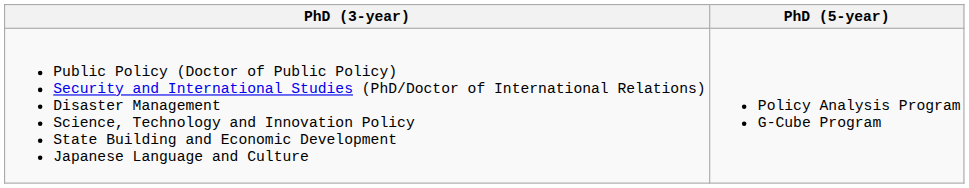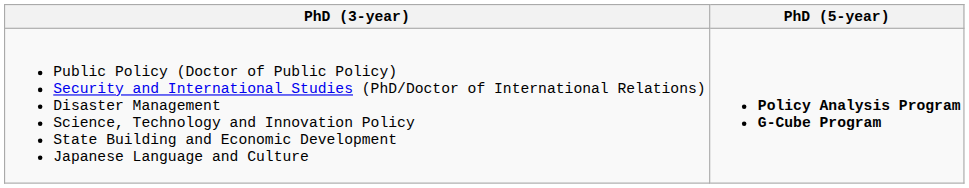(837, 114) normal -> (837, 114) bold
